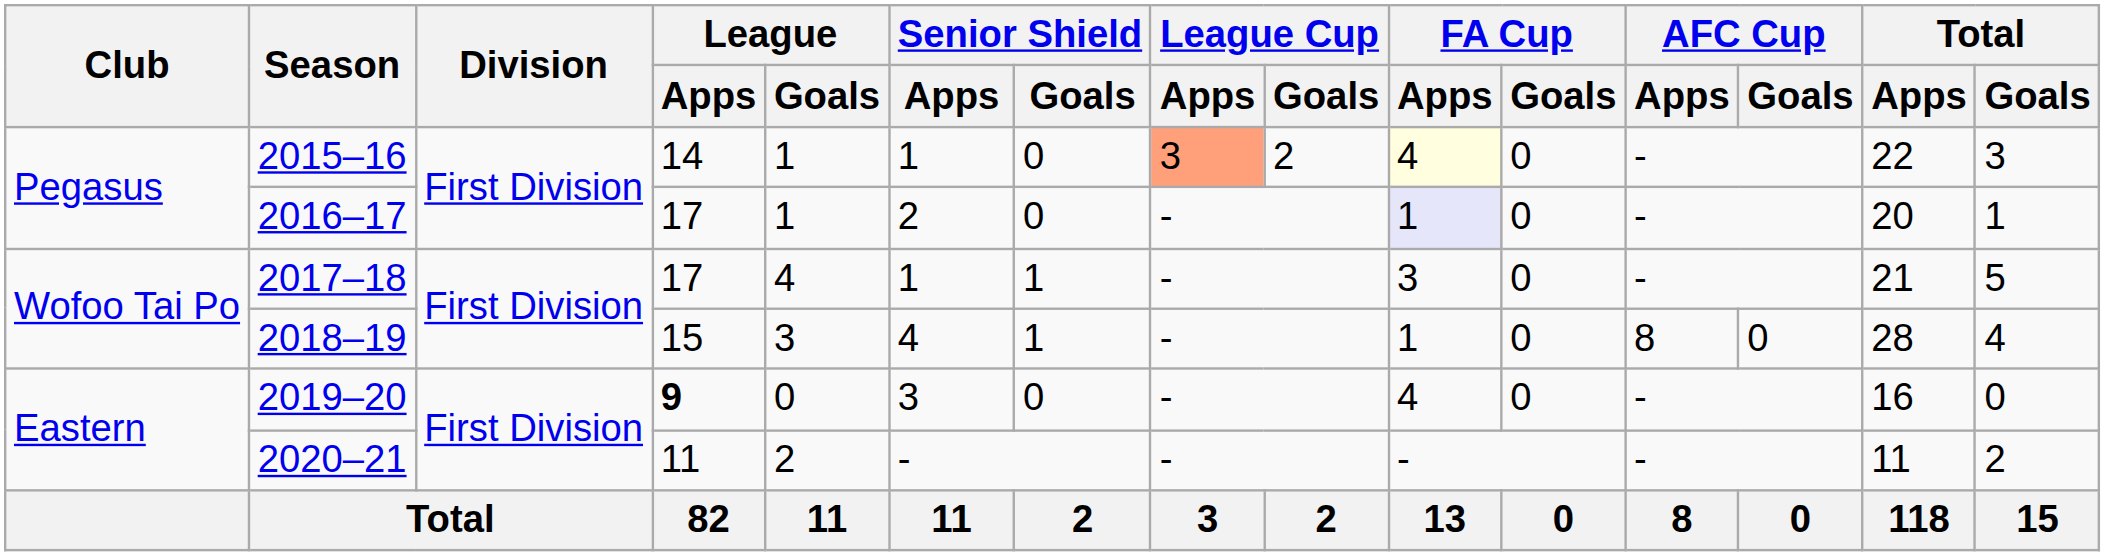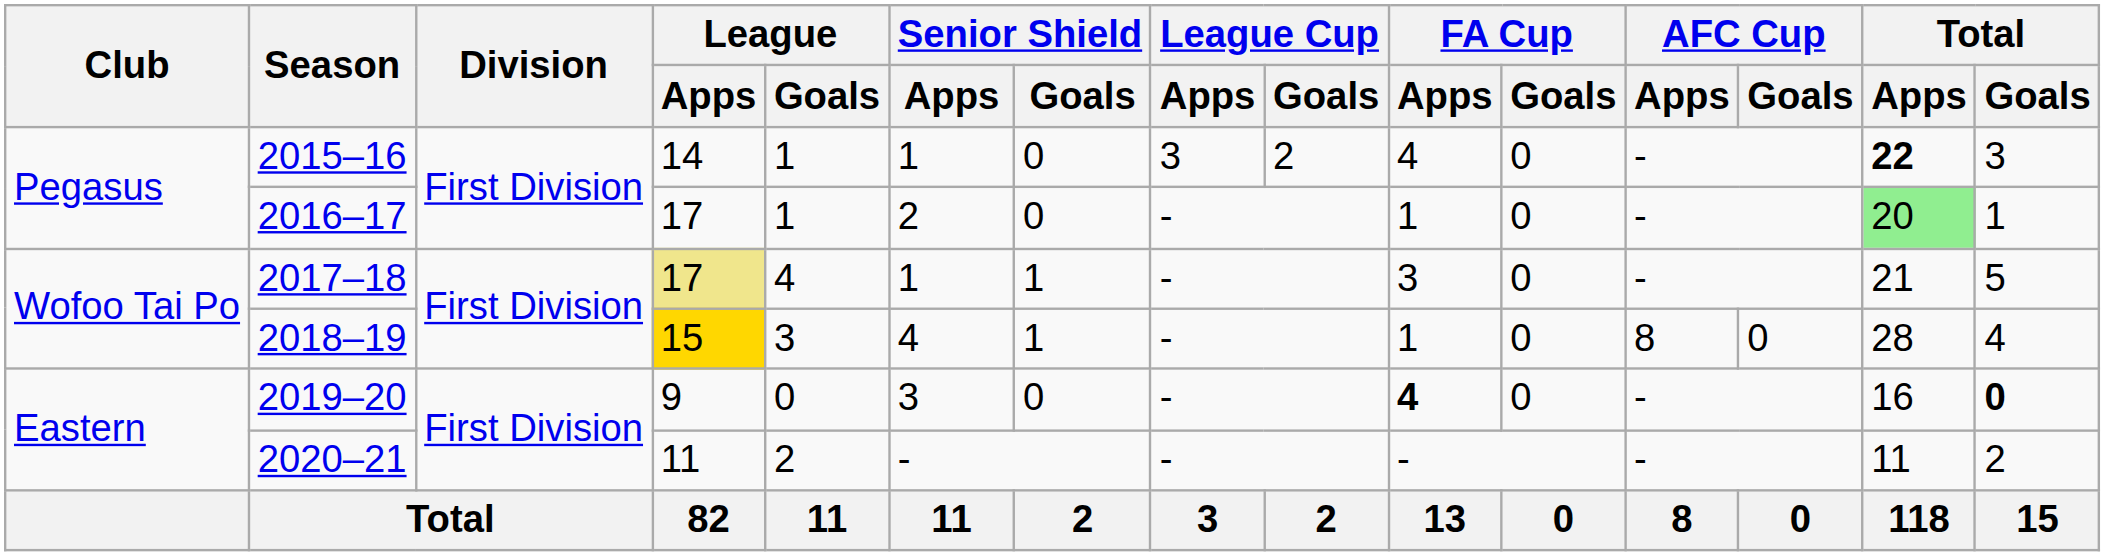(1170, 156) lightsalmon background -> (1170, 156) no background
(1408, 156) lightyellow background -> (1408, 156) no background
(1892, 156) normal -> (1892, 156) bold
(1408, 216) lavender background -> (1408, 216) no background
(1892, 216) no background -> (1892, 216) lightgreen background
(682, 277) no background -> (682, 277) khaki background
(682, 338) no background -> (682, 338) gold background
(671, 398) bold -> (671, 398) normal
(1408, 398) normal -> (1408, 398) bold
(1995, 398) normal -> (1995, 398) bold
